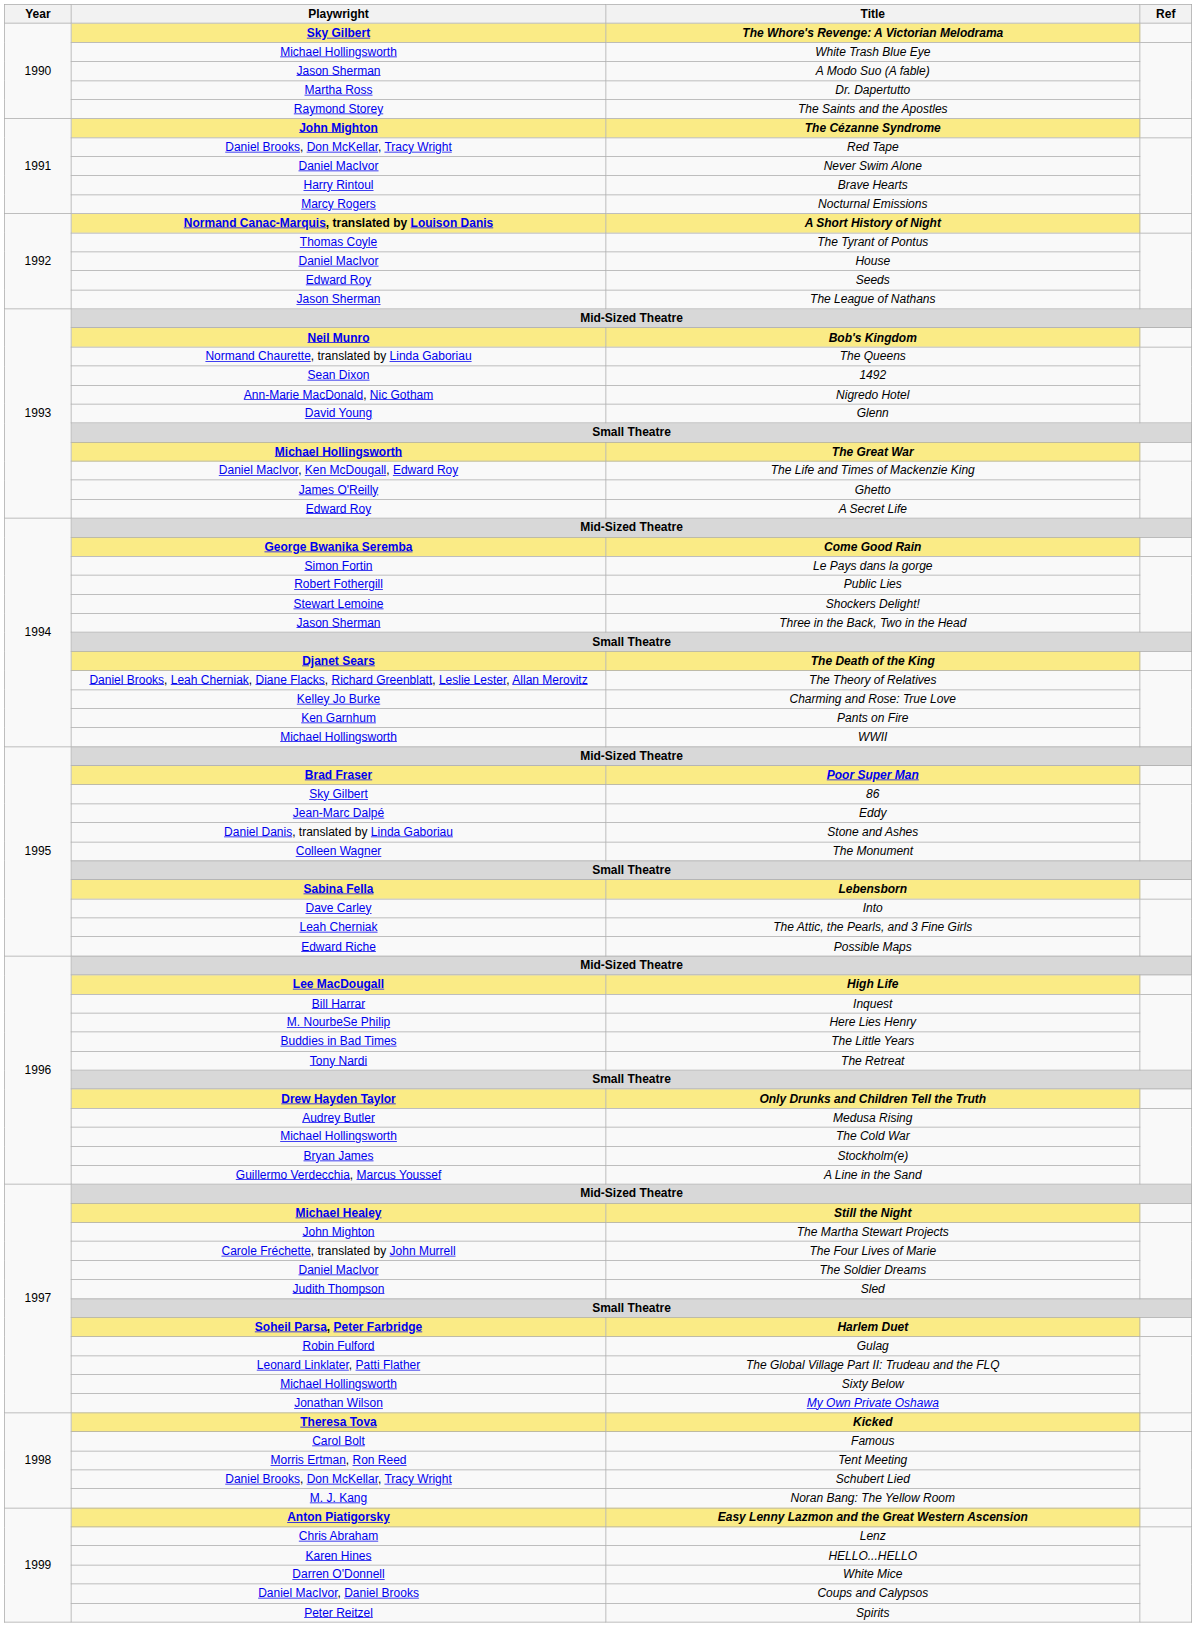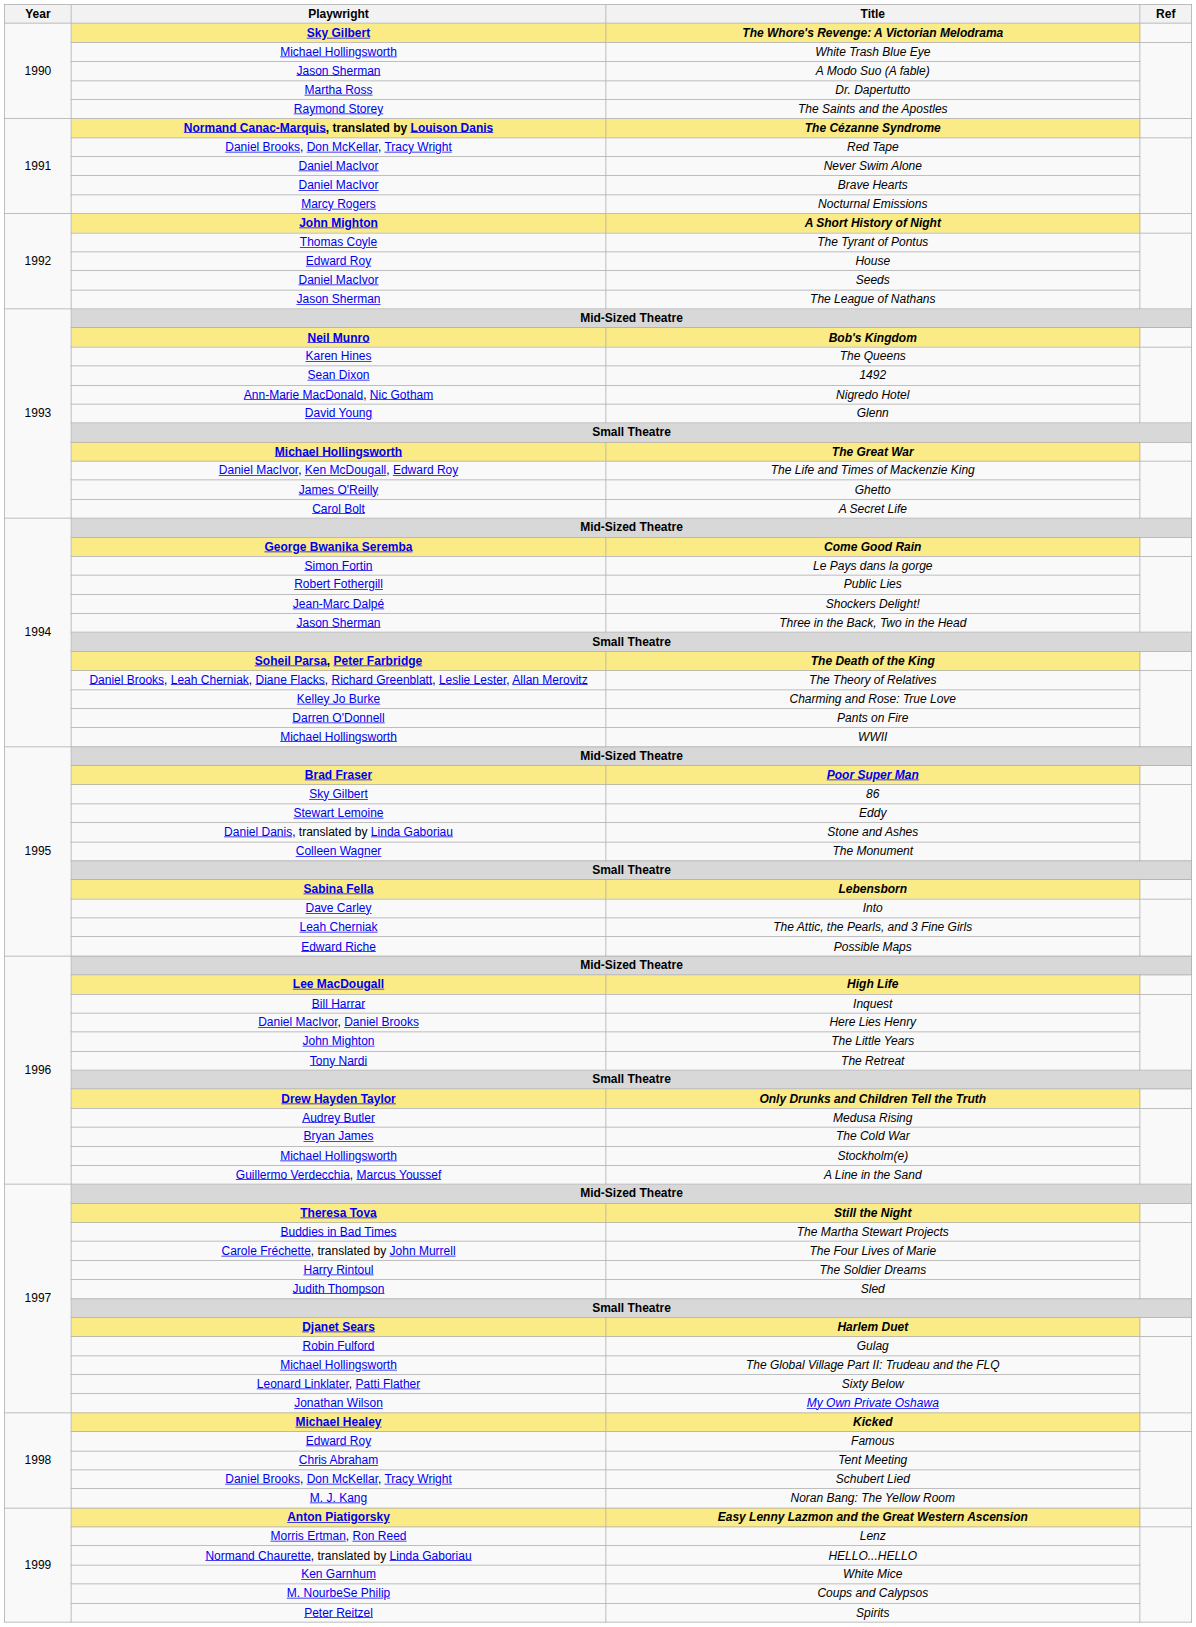(339, 128) John Mighton -> (339, 128) Normand Canac-Marquis, translated by Louison Danis
(339, 185) Harry Rintoul -> (339, 185) Daniel MacIvor
(339, 223) Normand Canac-Marquis, translated by Louison Danis -> (339, 223) John Mighton
(339, 261) Daniel MacIvor -> (339, 261) Edward Roy
(339, 280) Edward Roy -> (339, 280) Daniel MacIvor
(339, 356) Normand Chaurette, translated by Linda Gaboriau -> (339, 356) Karen Hines
(339, 508) Edward Roy -> (339, 508) Carol Bolt
(339, 603) Stewart Lemoine -> (339, 603) Jean-Marc Dalpé
(339, 661) Djanet Sears -> (339, 661) Soheil Parsa, Peter Farbridge
(339, 718) Ken Garnhum -> (339, 718) Darren O'Donnell
(339, 813) Jean-Marc Dalpé -> (339, 813) Stewart Lemoine
(339, 1022) M. NourbeSe Philip -> (339, 1022) Daniel MacIvor, Daniel Brooks
(339, 1041) Buddies in Bad Times -> (339, 1041) John Mighton
(339, 1136) Michael Hollingsworth -> (339, 1136) Bryan James
(339, 1155) Bryan James -> (339, 1155) Michael Hollingsworth
(339, 1212) Michael Healey -> (339, 1212) Theresa Tova
(339, 1232) John Mighton -> (339, 1232) Buddies in Bad Times
(339, 1270) Daniel MacIvor -> (339, 1270) Harry Rintoul
(339, 1327) Soheil Parsa, Peter Farbridge -> (339, 1327) Djanet Sears
(339, 1365) Leonard Linklater, Patti Flather -> (339, 1365) Michael Hollingsworth
(339, 1384) Michael Hollingsworth -> (339, 1384) Leonard Linklater, Patti Flather
(339, 1422) Theresa Tova -> (339, 1422) Michael Healey
(339, 1441) Carol Bolt -> (339, 1441) Edward Roy
(339, 1460) Morris Ertman, Ron Reed -> (339, 1460) Chris Abraham
(339, 1536) Chris Abraham -> (339, 1536) Morris Ertman, Ron Reed
(339, 1555) Karen Hines -> (339, 1555) Normand Chaurette, translated by Linda Gaboriau
(339, 1574) Darren O'Donnell -> (339, 1574) Ken Garnhum
(339, 1593) Daniel MacIvor, Daniel Brooks -> (339, 1593) M. NourbeSe Philip
